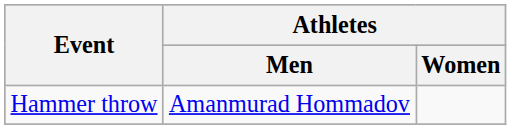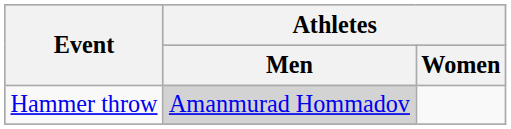(289, 104) no background -> (289, 104) lightgrey background
